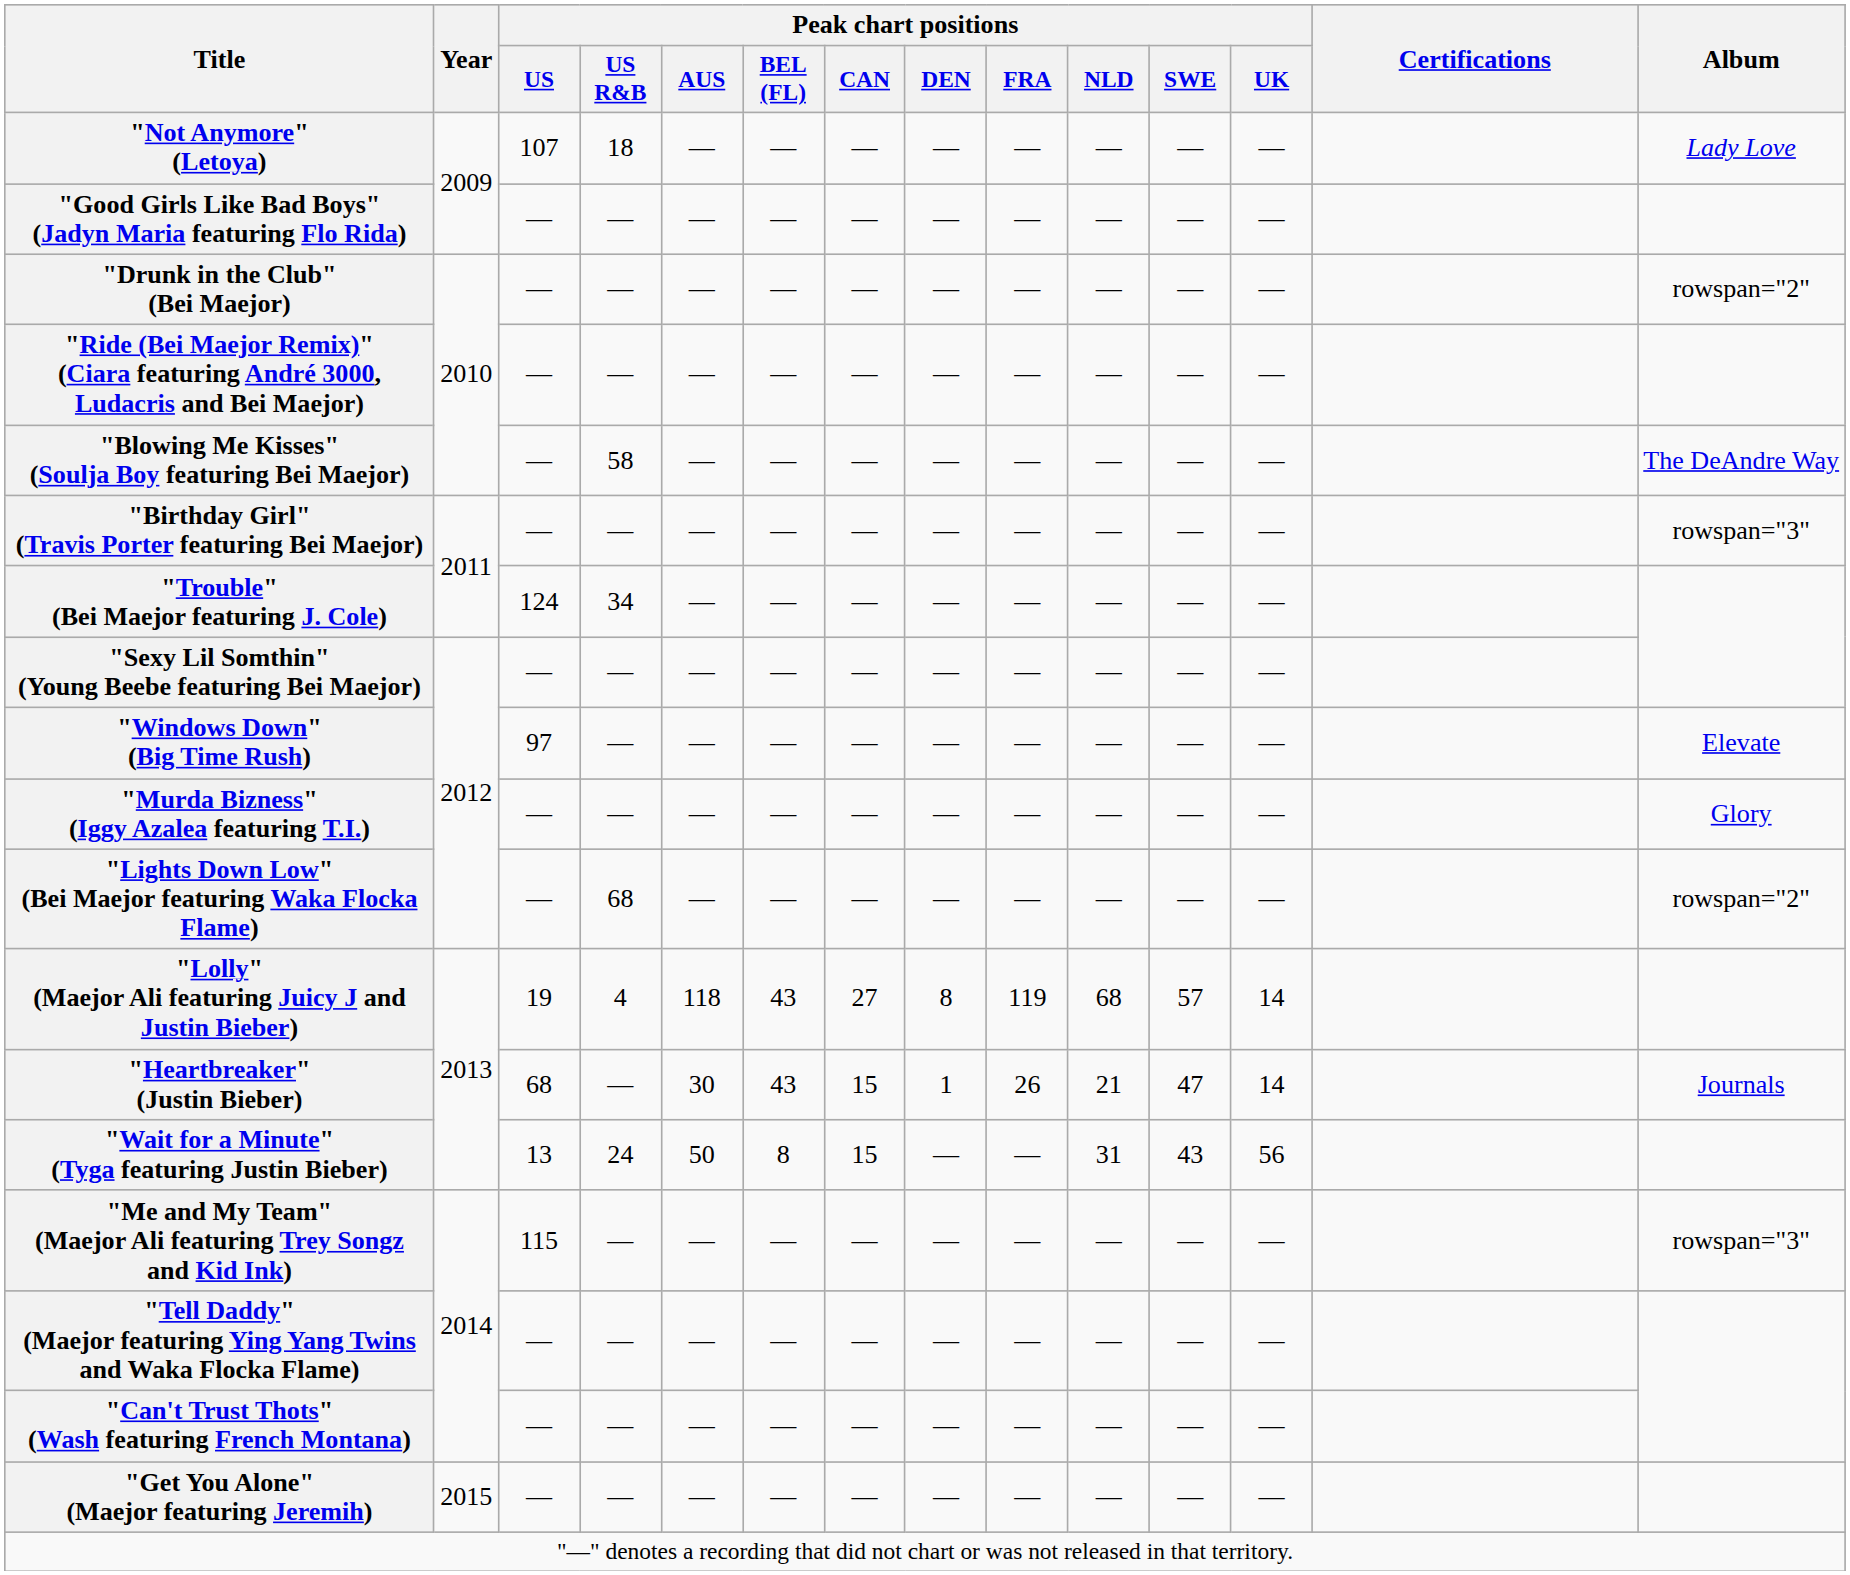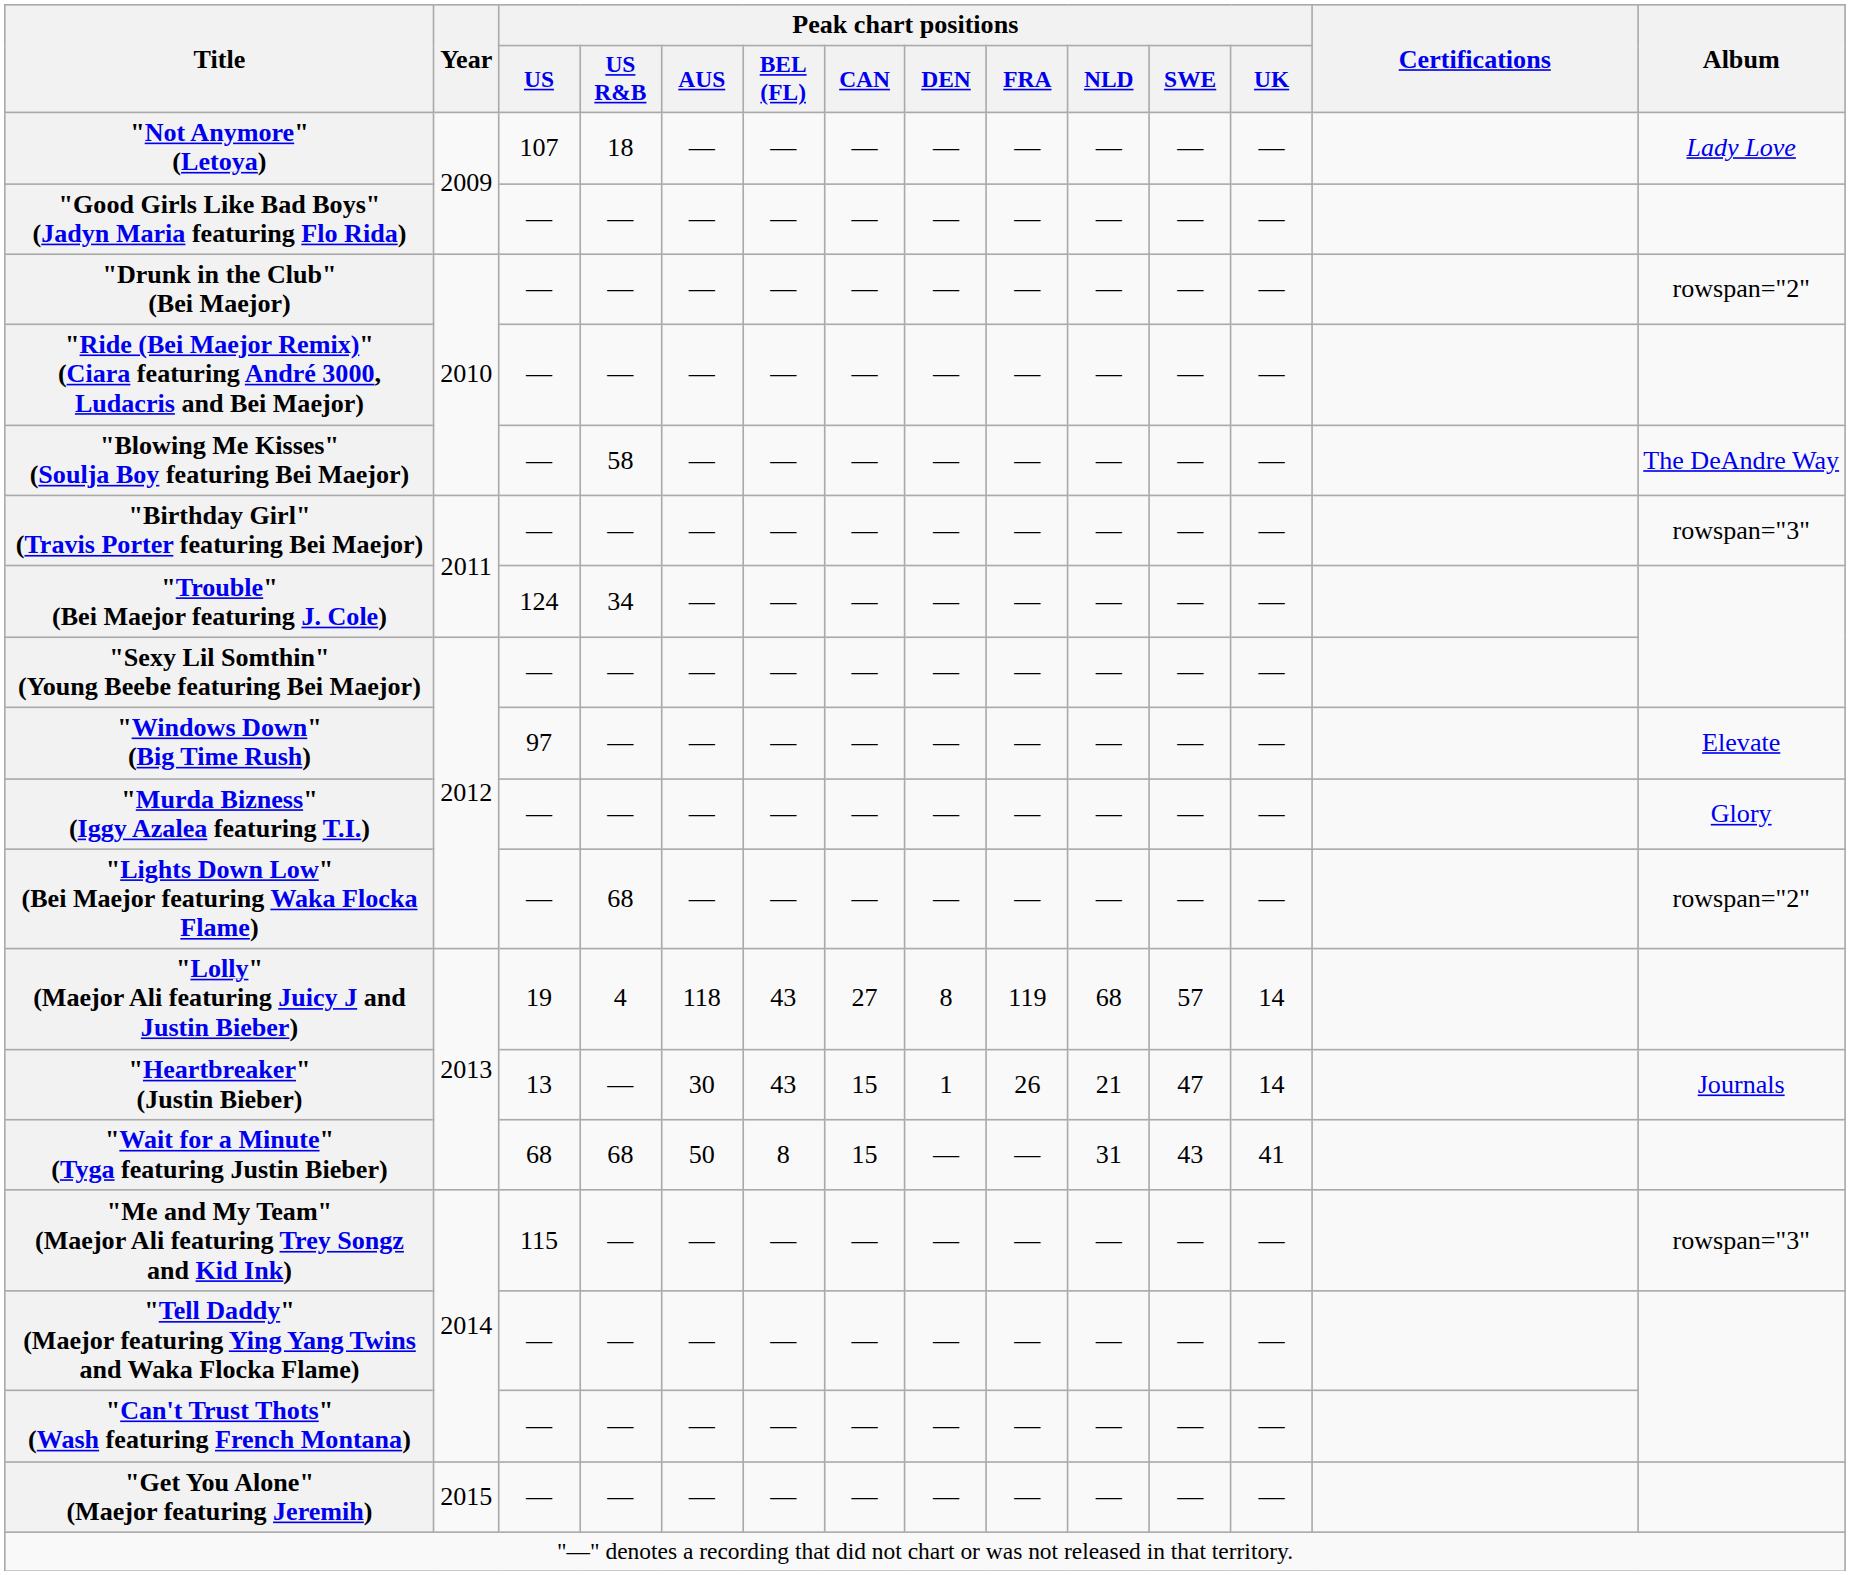(539, 1084) 68 -> (539, 1084) 13
(539, 1154) 13 -> (539, 1154) 68
(620, 1154) 24 -> (620, 1154) 68
(1272, 1154) 56 -> (1272, 1154) 41
